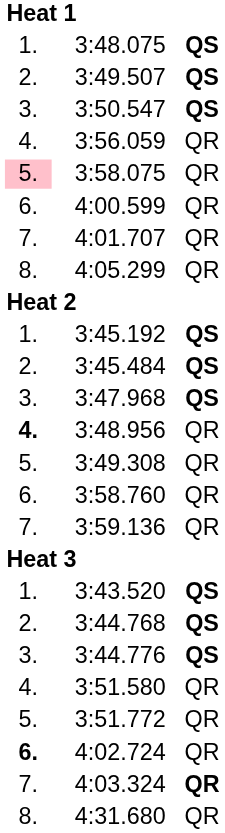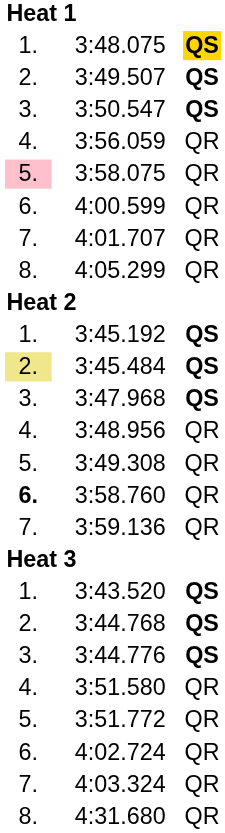(202, 45) no background -> (202, 45) gold background
(28, 366) no background -> (28, 366) khaki background
(28, 430) bold -> (28, 430) normal
(28, 495) normal -> (28, 495) bold
(28, 752) bold -> (28, 752) normal
(202, 784) bold -> (202, 784) normal
